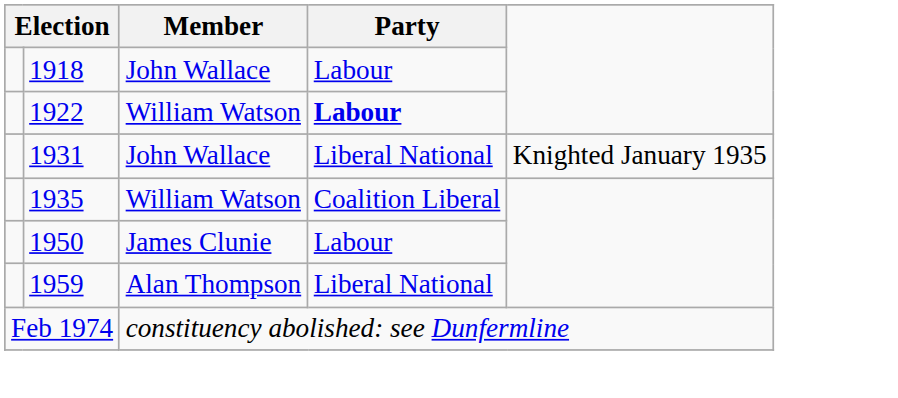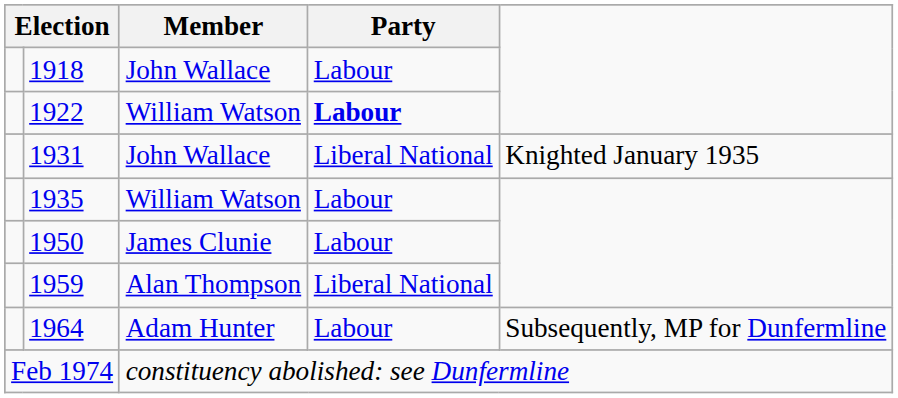(407, 198) Coalition Liberal -> (353, 198) Labour
+ row: (56, 328)
